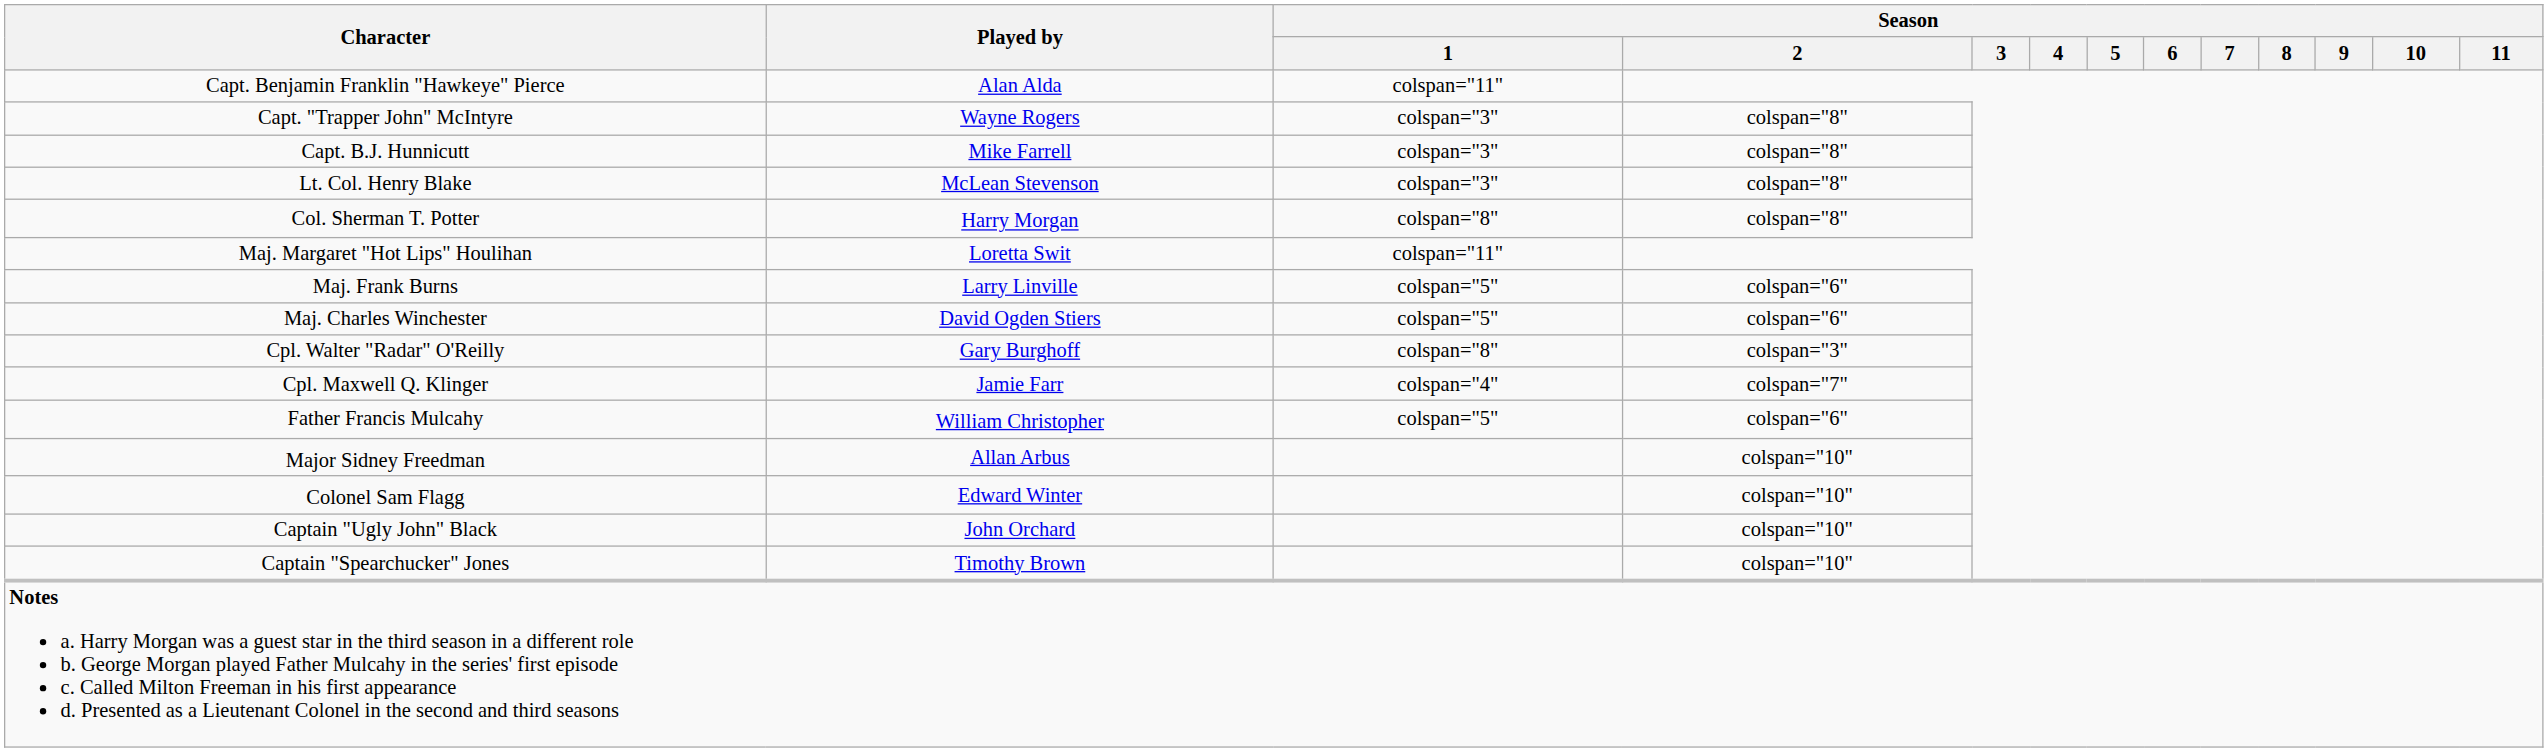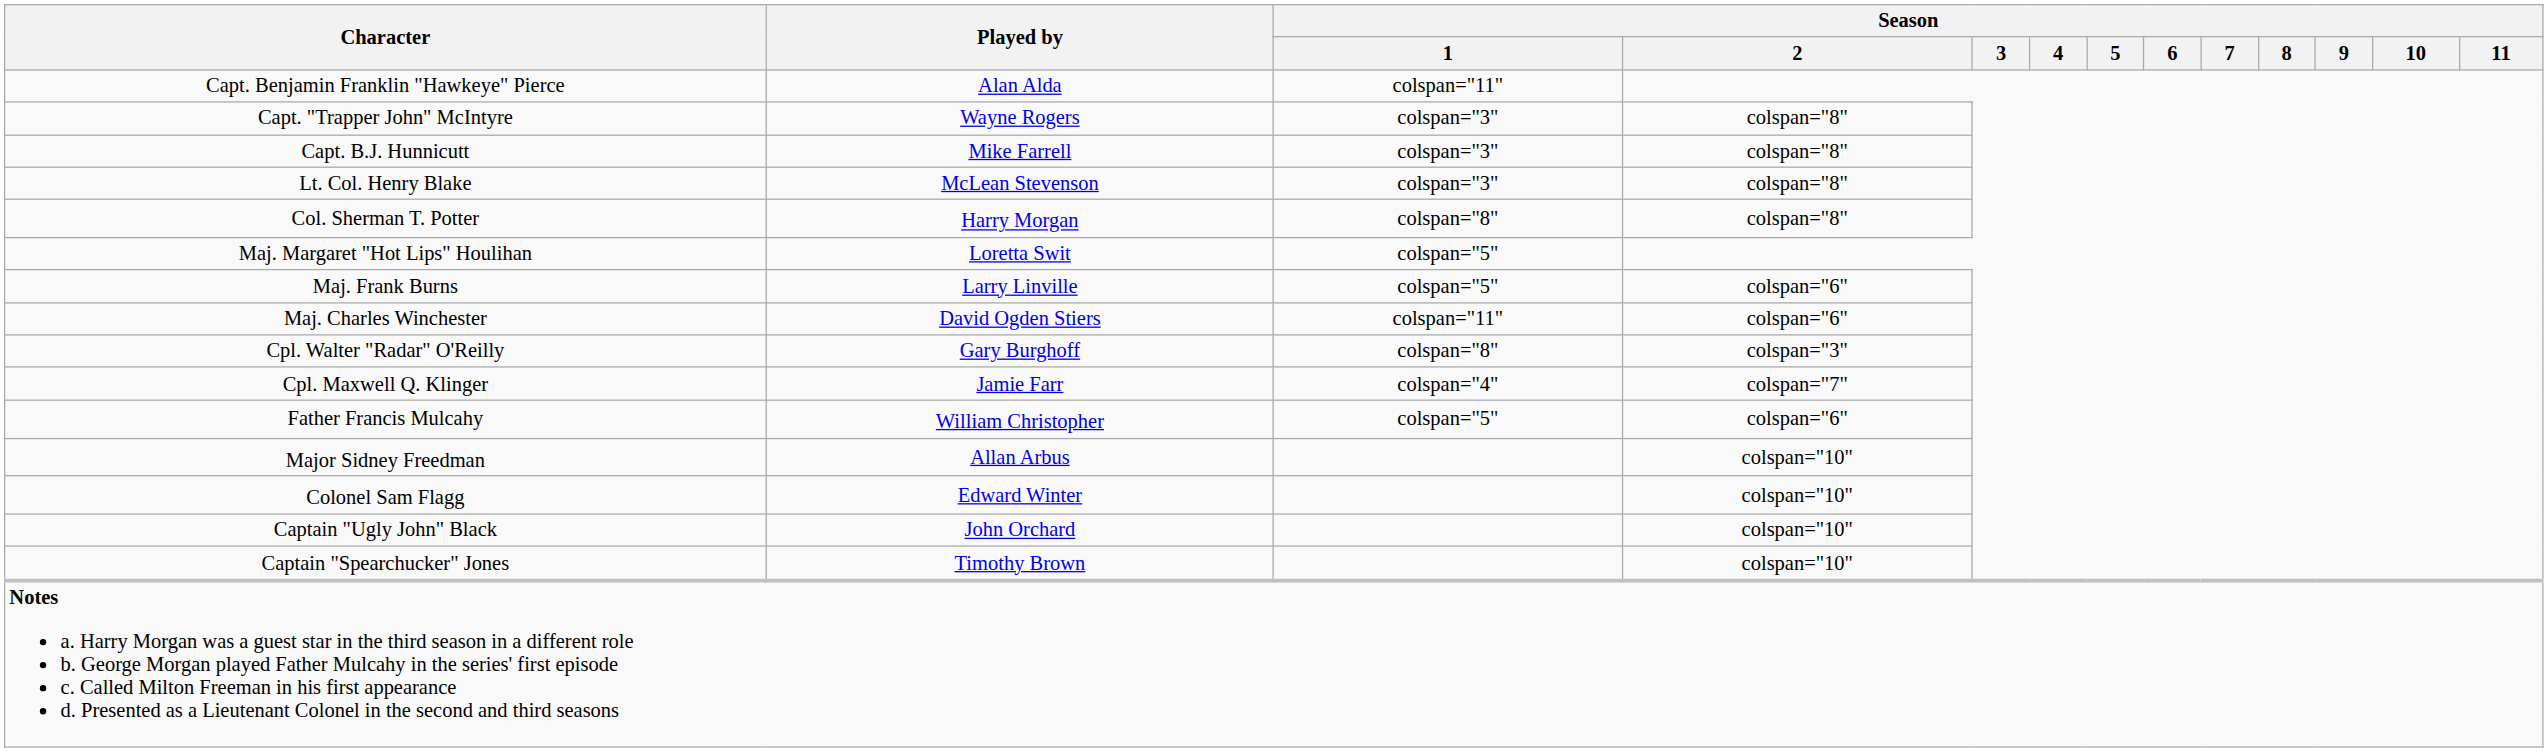(1448, 253) colspan="11" -> (1448, 253) colspan="5"
(1448, 318) colspan="5" -> (1448, 318) colspan="11"
